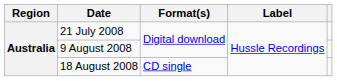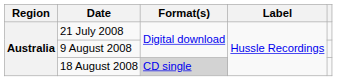(167, 66) no background -> (167, 66) lightgrey background
